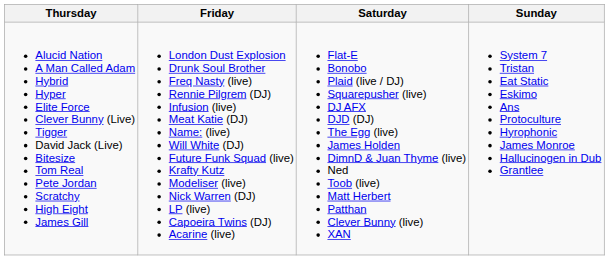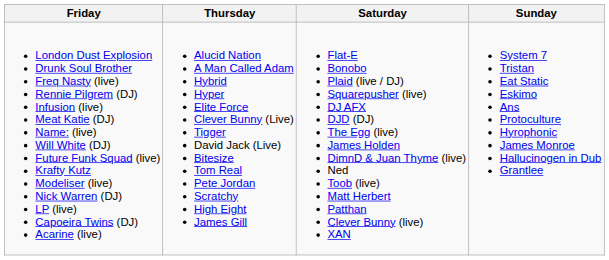columns swapped: (71, 13) <-> (217, 13)
